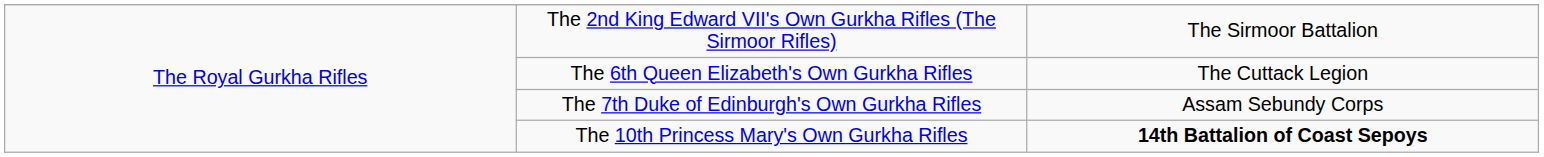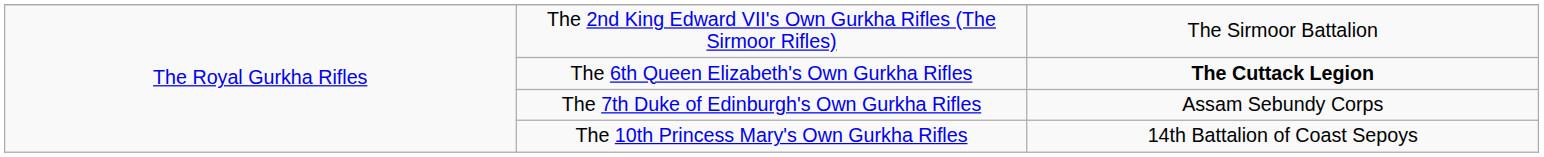(1283, 73) normal -> (1283, 73) bold
(1283, 135) bold -> (1283, 135) normal
